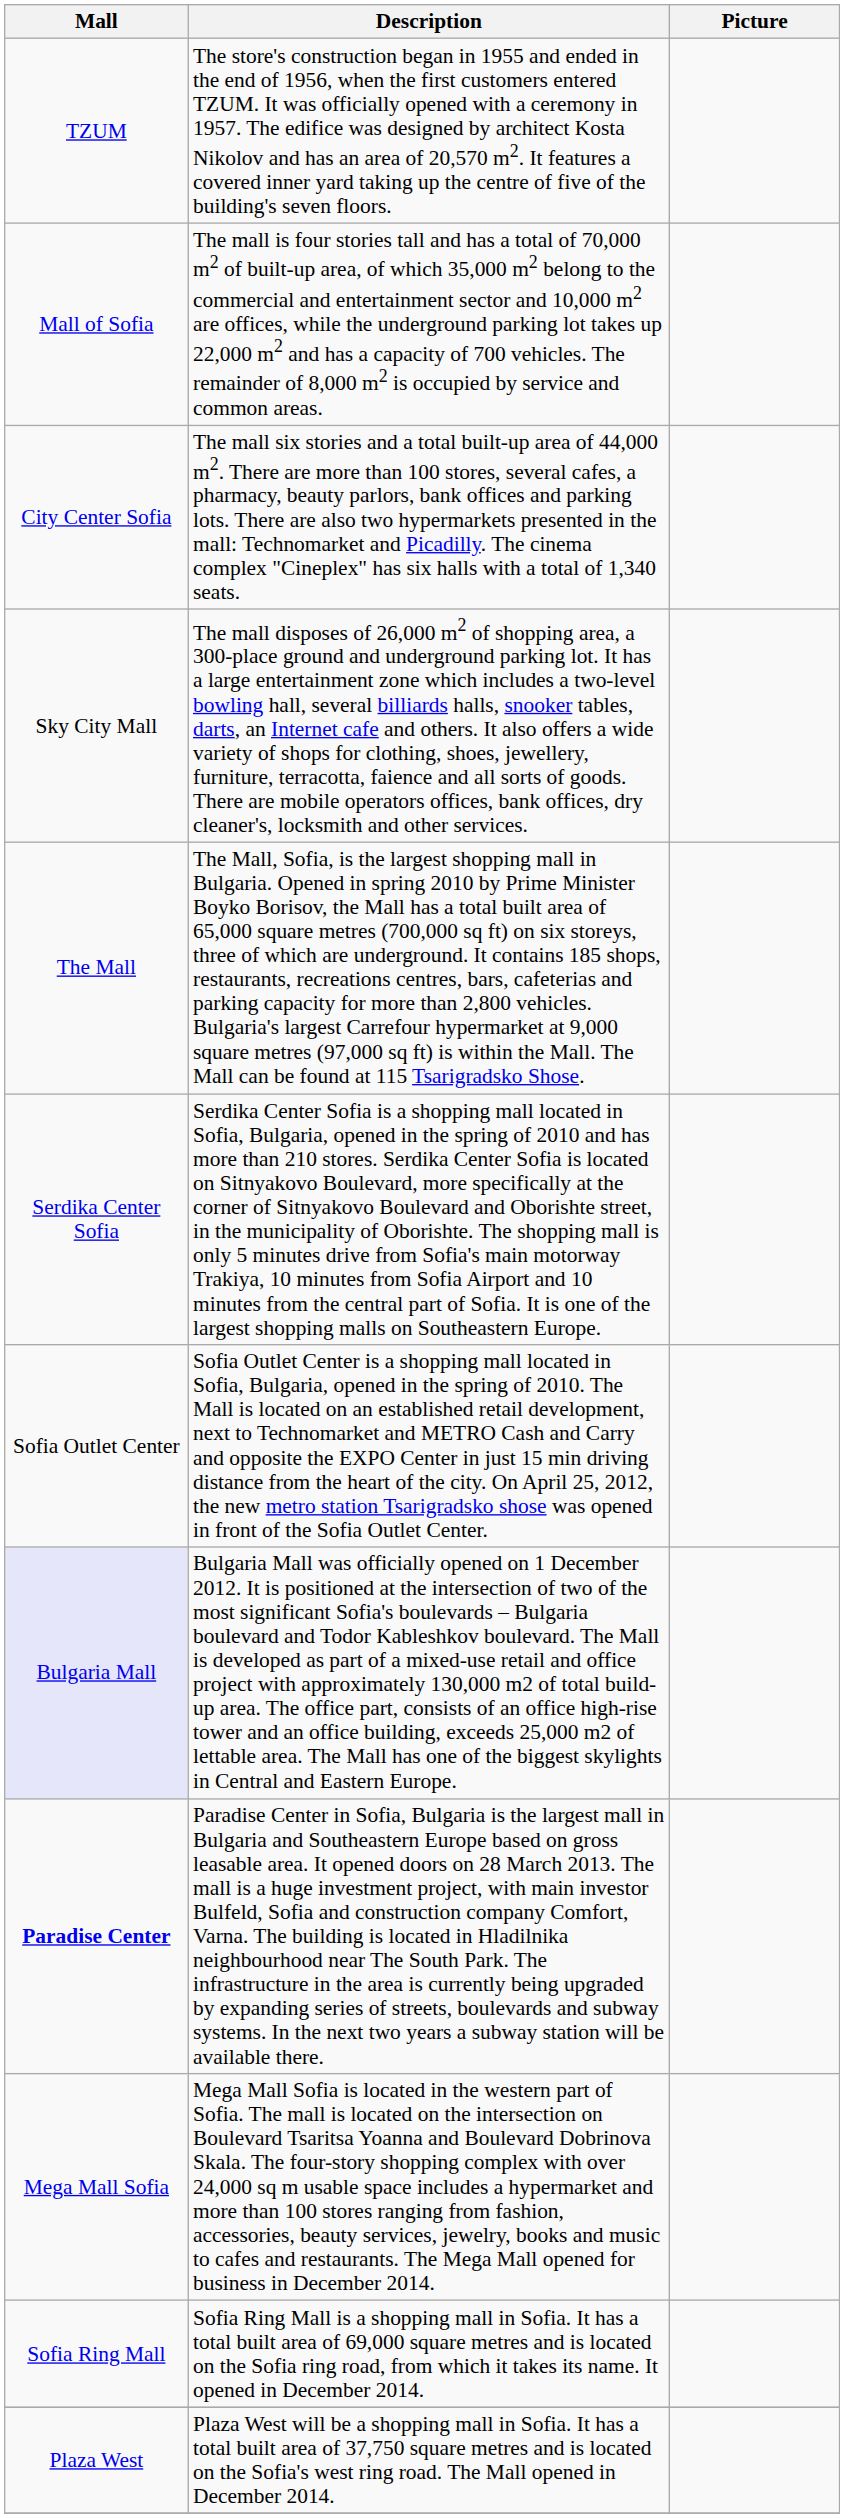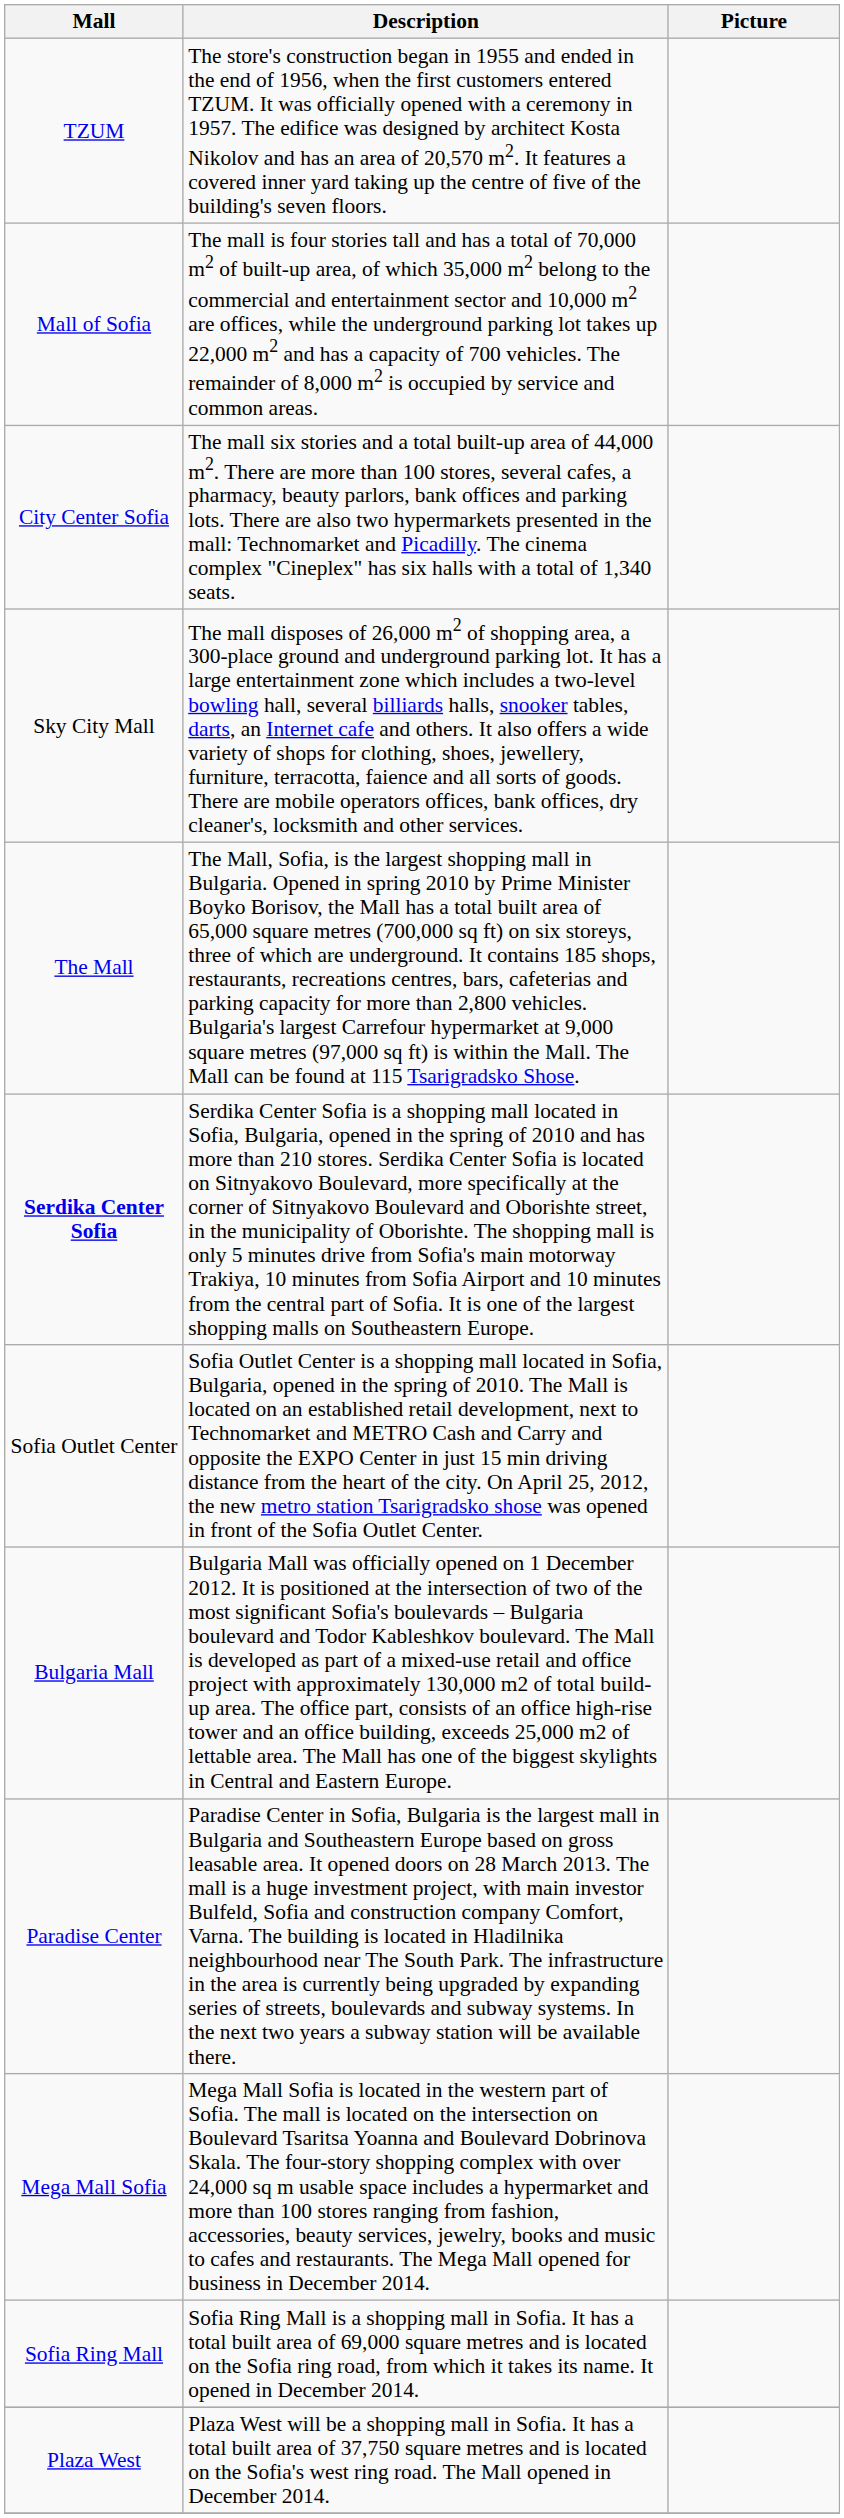(96, 1218) normal -> (94, 1218) bold
(96, 1672) lavender background -> (94, 1672) no background
(96, 1935) bold -> (94, 1935) normal
